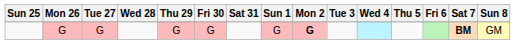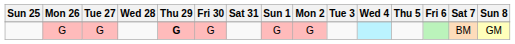(176, 30) normal -> (176, 30) bold
(310, 30) bold -> (310, 30) normal
(463, 30) bold -> (463, 30) normal
